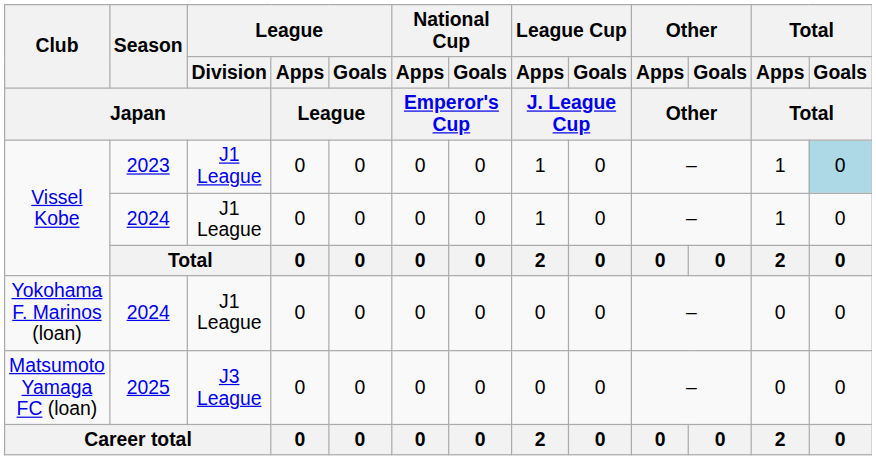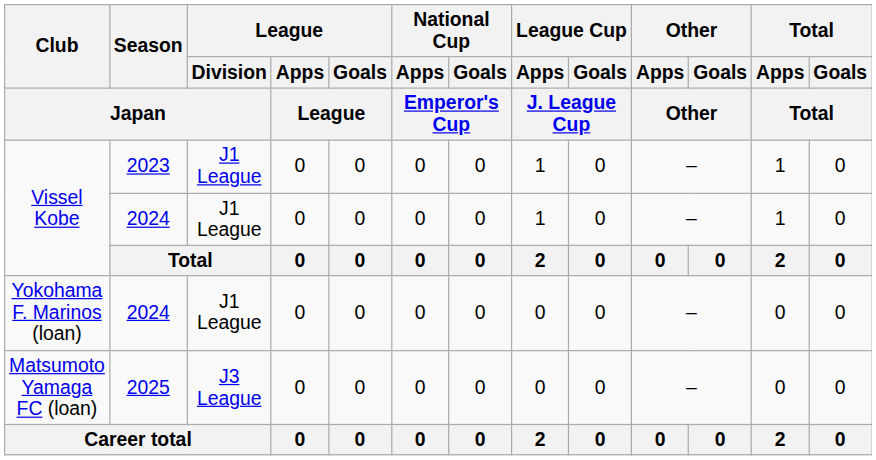(840, 166) lightblue background -> (840, 166) no background
